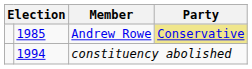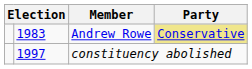(31, 34) 1985 -> (31, 34) 1983
(31, 54) 1994 -> (31, 54) 1997
